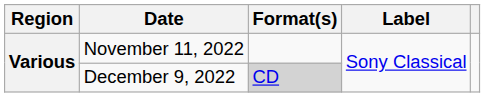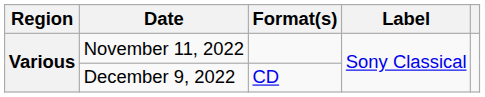(266, 77) lightgrey background -> (266, 77) no background
